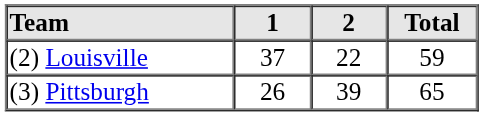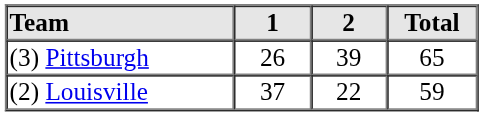rows swapped: (79, 92) <-> (79, 57)
